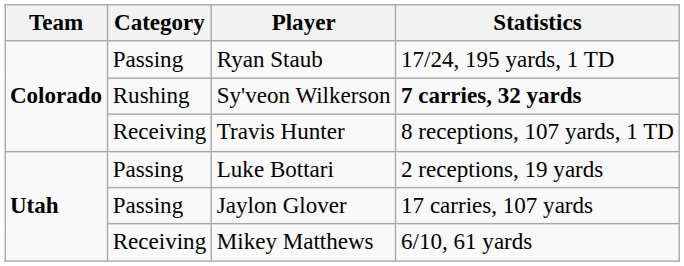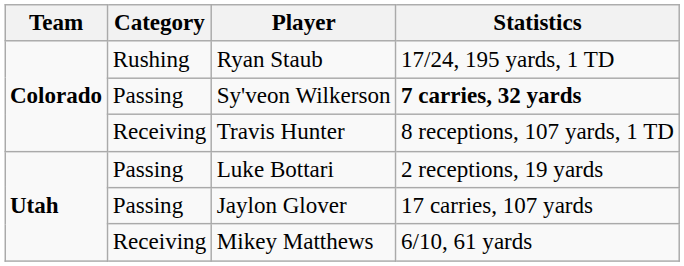(148, 59) Passing -> (151, 59) Rushing
(151, 95) Rushing -> (148, 95) Passing
